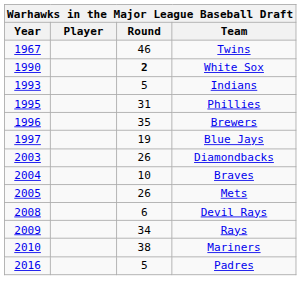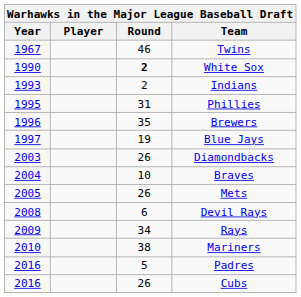(144, 85) 5 -> (144, 85) 2
+ row: (234, 284)
